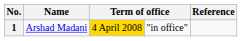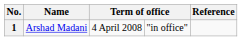(117, 28) gold background -> (117, 28) no background
